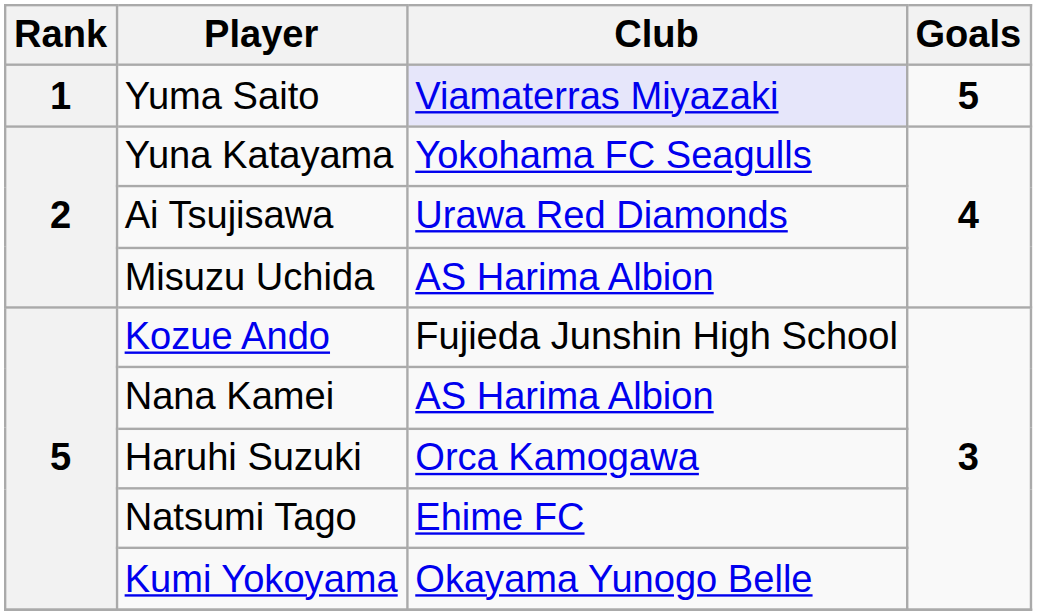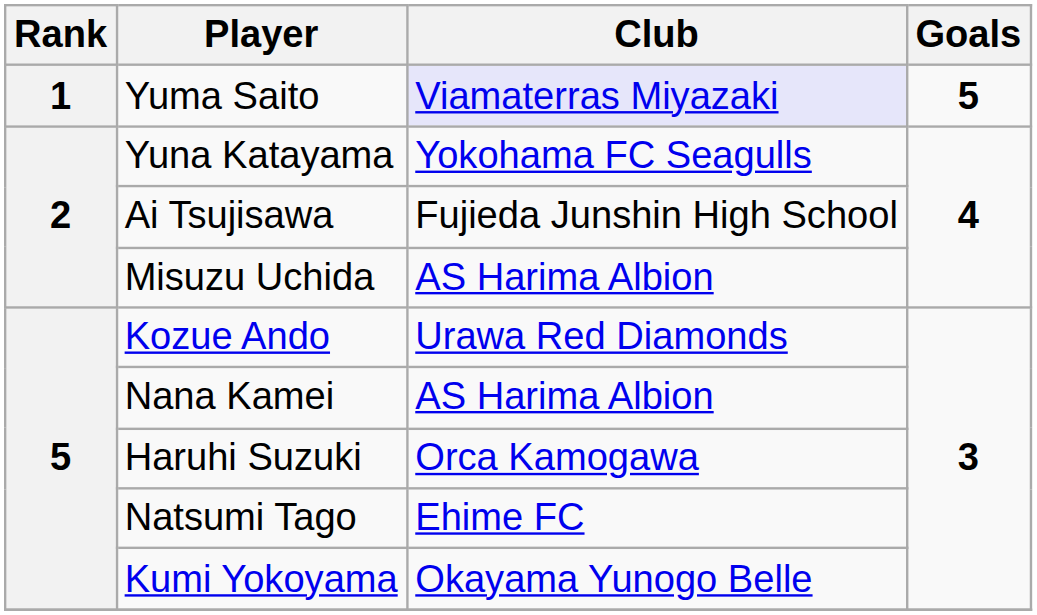(602, 215) Urawa Red Diamonds -> (657, 215) Fujieda Junshin High School
(657, 336) Fujieda Junshin High School -> (602, 336) Urawa Red Diamonds
